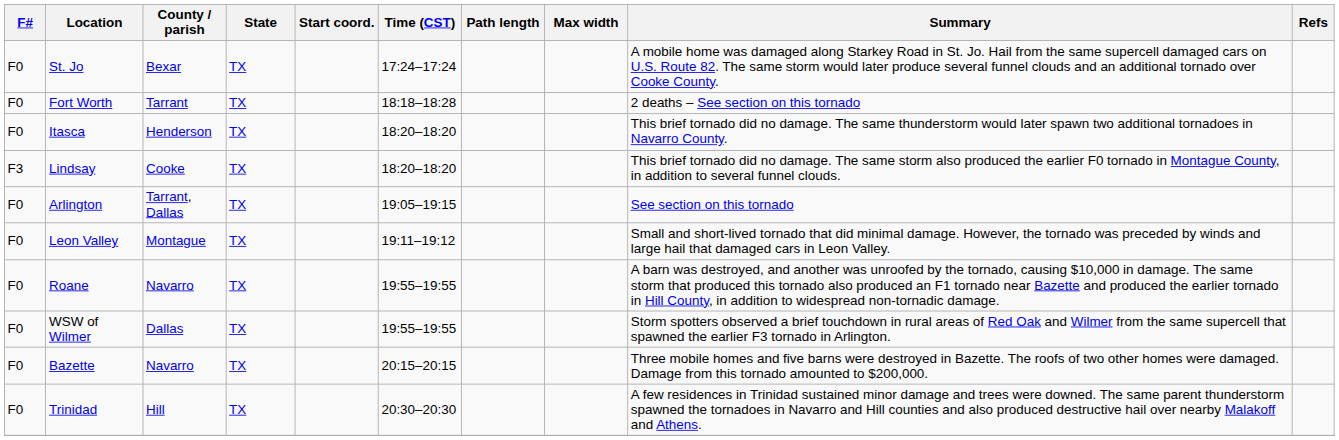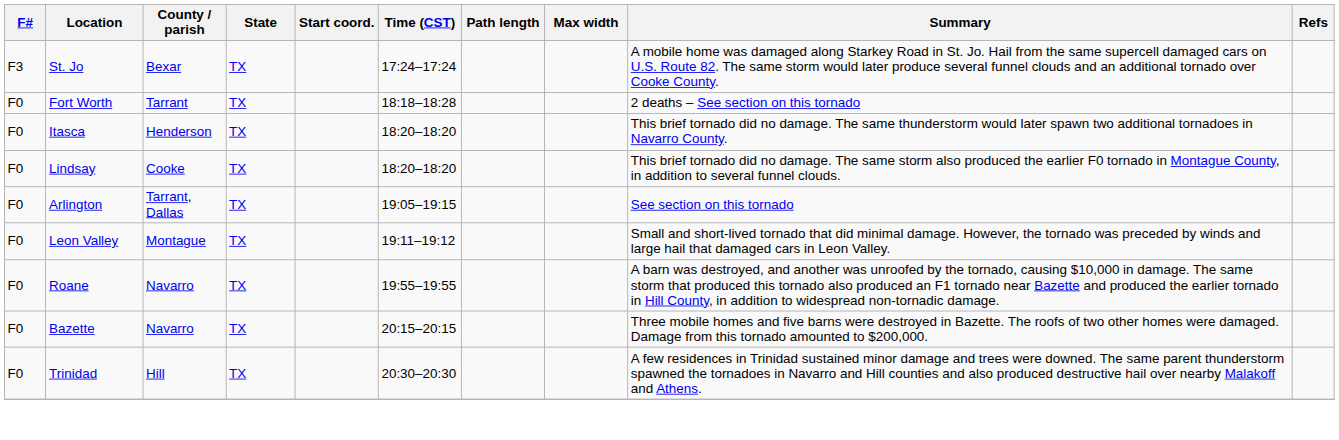(15, 66) F0 -> (15, 66) F3
(15, 168) F3 -> (15, 168) F0
- row: (74, 329)
